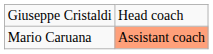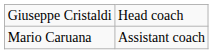(162, 37) lightsalmon background -> (162, 37) no background
